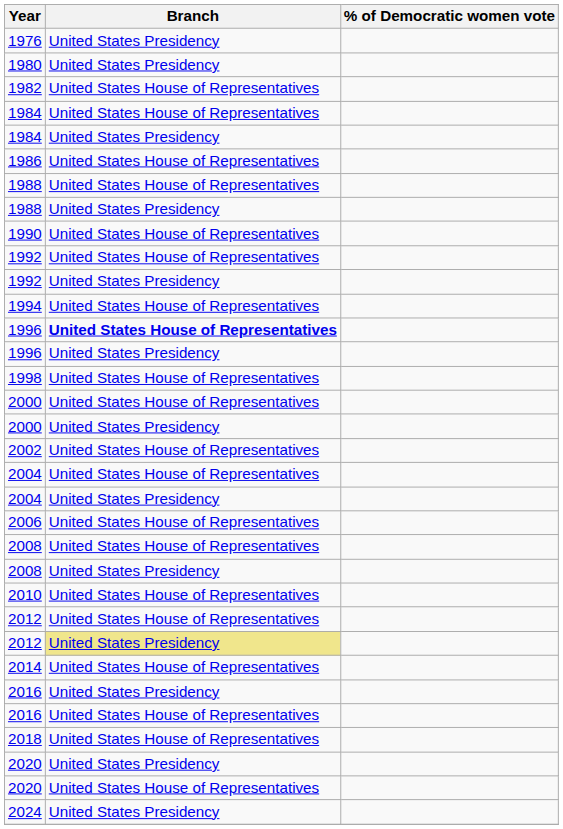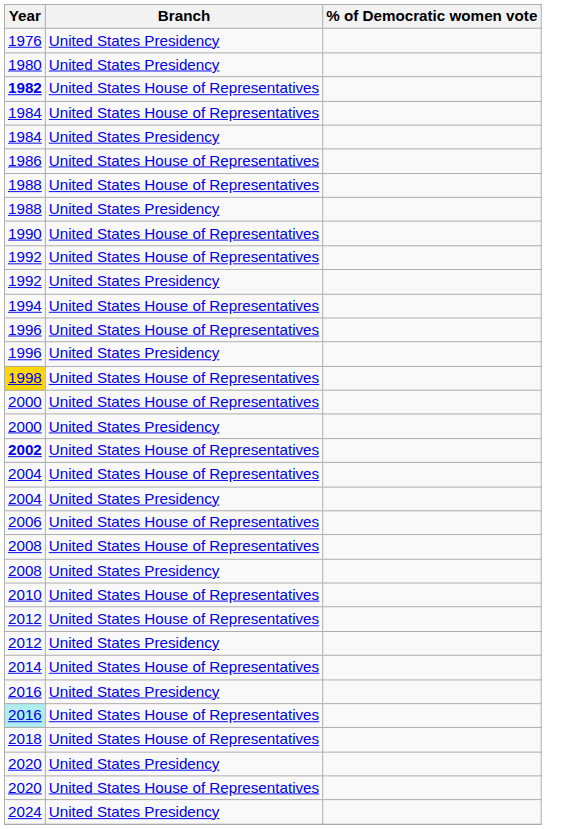(25, 88) normal -> (25, 88) bold
(193, 329) bold -> (184, 329) normal
(25, 378) no background -> (25, 378) gold background
(25, 450) normal -> (25, 450) bold
(134, 643) khaki background -> (134, 643) no background
(25, 715) no background -> (25, 715) paleturquoise background
